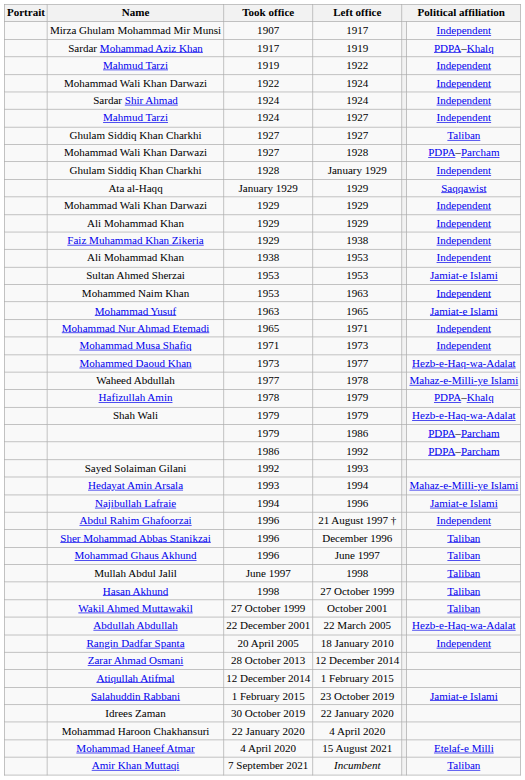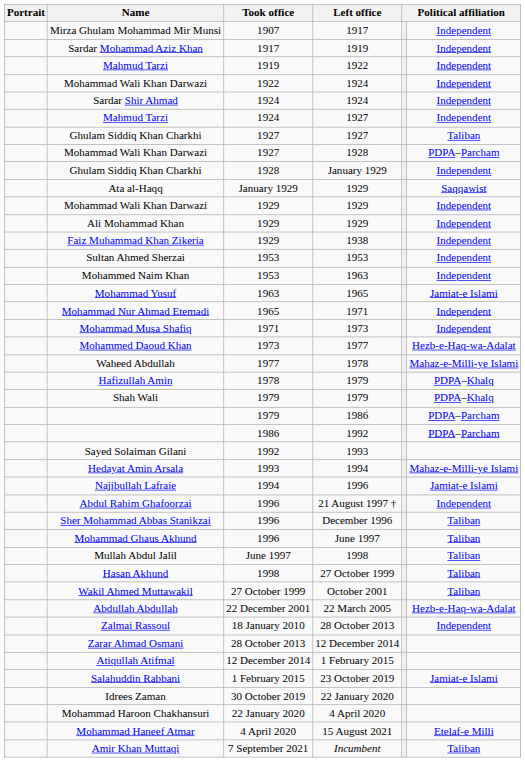(464, 48) PDPA–Khalq -> (464, 48) Independent
- row: (136, 258)
(464, 275) Jamiat-e Islami -> (464, 258) Independent
(464, 415) Hezb-e-Haq-wa-Adalat -> (464, 398) PDPA–Khalq
- row: (136, 643)
+ row: (136, 626)
